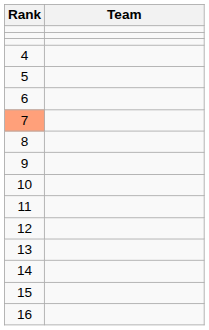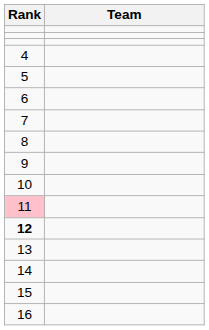(25, 120) lightsalmon background -> (25, 120) no background
(25, 206) no background -> (25, 206) pink background
(25, 228) normal -> (25, 228) bold
